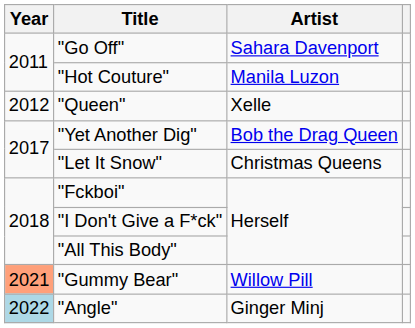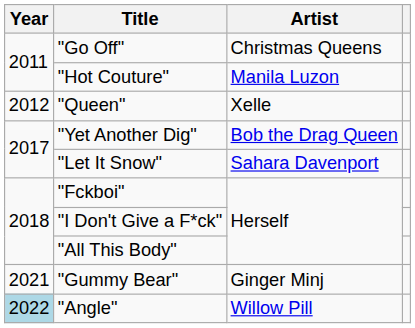(305, 47) Sahara Davenport -> (306, 47) Christmas Queens
(306, 163) Christmas Queens -> (305, 163) Sahara Davenport
(29, 279) lightsalmon background -> (29, 279) no background
(272, 279) Willow Pill -> (277, 279) Ginger Minj
(277, 308) Ginger Minj -> (272, 308) Willow Pill
